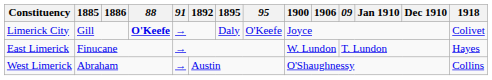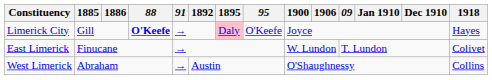(229, 30) no background -> (229, 30) pink background
(468, 30) Colivet -> (466, 30) Hayes
(466, 48) Hayes -> (468, 48) Colivet
